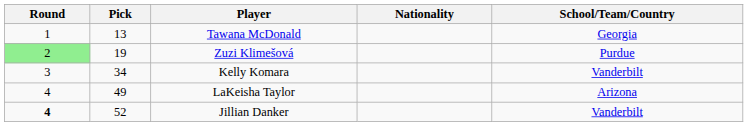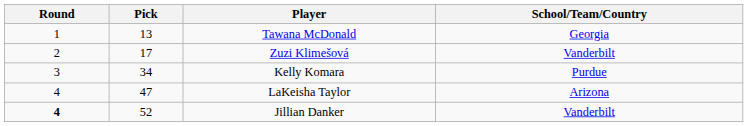- column: (424, 14)
(47, 53) lightgreen background -> (57, 53) no background
(120, 53) 19 -> (146, 53) 17
(617, 53) Purdue -> (589, 53) Vanderbilt
(617, 72) Vanderbilt -> (589, 72) Purdue
(120, 92) 49 -> (146, 92) 47
